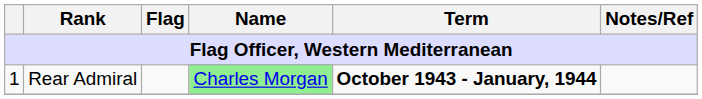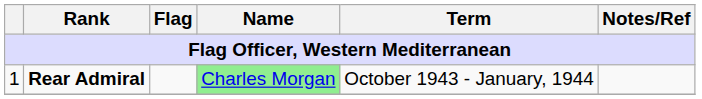(83, 79) normal -> (87, 79) bold
(466, 79) bold -> (469, 79) normal
